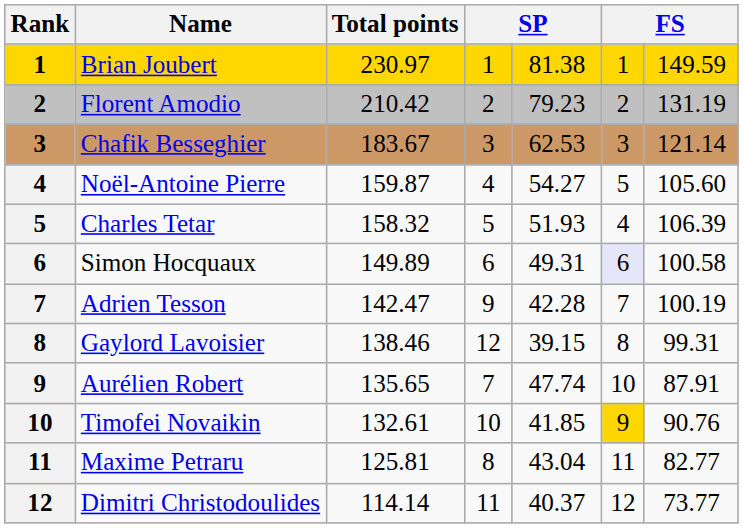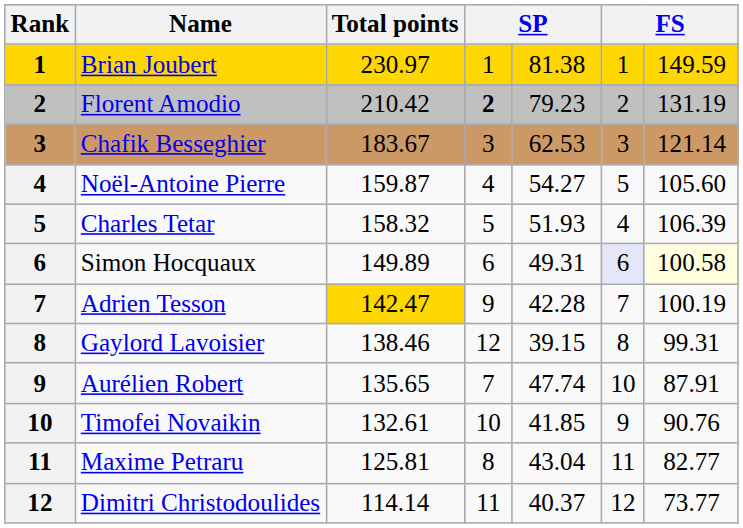(488, 104) normal -> (488, 104) bold
(692, 263) no background -> (692, 263) lightyellow background
(395, 303) no background -> (395, 303) gold background
(623, 422) gold background -> (623, 422) no background
